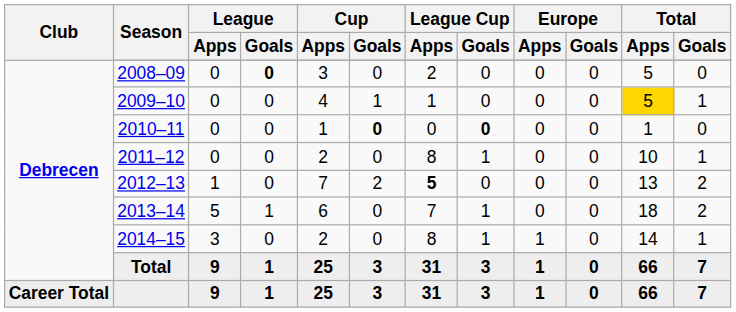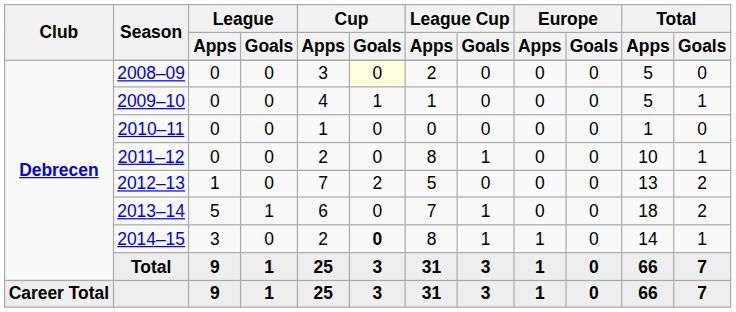(269, 74) bold -> (269, 74) normal
(377, 74) no background -> (377, 74) lightyellow background
(648, 101) gold background -> (648, 101) no background
(377, 129) bold -> (377, 129) normal
(486, 129) bold -> (486, 129) normal
(431, 184) bold -> (431, 184) normal
(377, 239) normal -> (377, 239) bold
